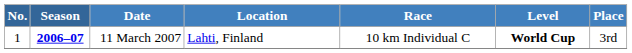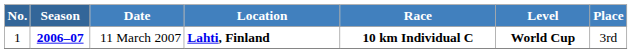(225, 37) normal -> (229, 37) bold
(418, 37) normal -> (418, 37) bold
